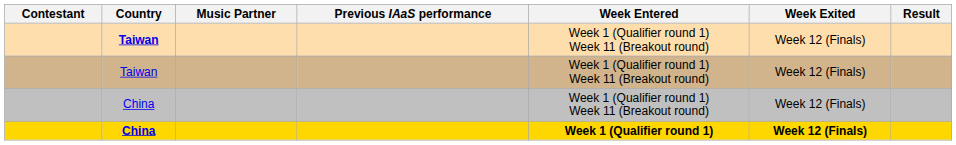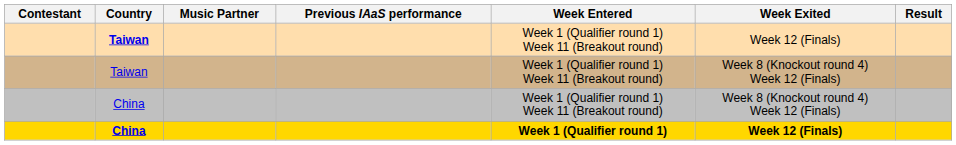(820, 72) Week 12 (Finals) -> (795, 72) Week 8 (Knockout round 4) Week 12 (Finals)
(820, 104) Week 12 (Finals) -> (795, 104) Week 8 (Knockout round 4) Week 12 (Finals)
